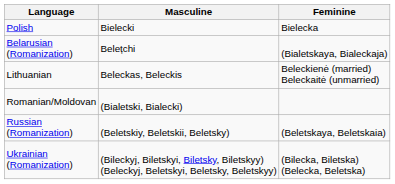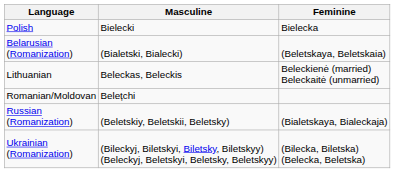(118, 48) Belețchi -> (142, 54) (Bialetski, Bialecki)
(334, 54) (Bialetskaya, Bialeckaja) -> (334, 54) (Beletskaya, Beletskaia)
(142, 107) (Bialetski, Bialecki) -> (118, 96) Belețchi
(334, 133) (Beletskaya, Beletskaia) -> (334, 122) (Bialetskaya, Bialeckaja)
